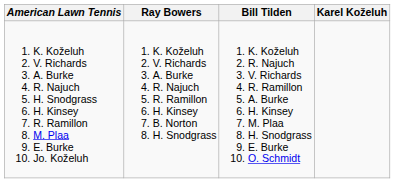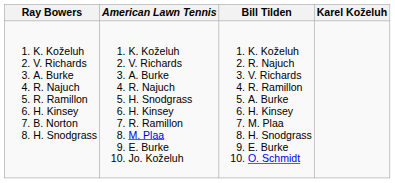columns swapped: (171, 12) <-> (64, 12)
